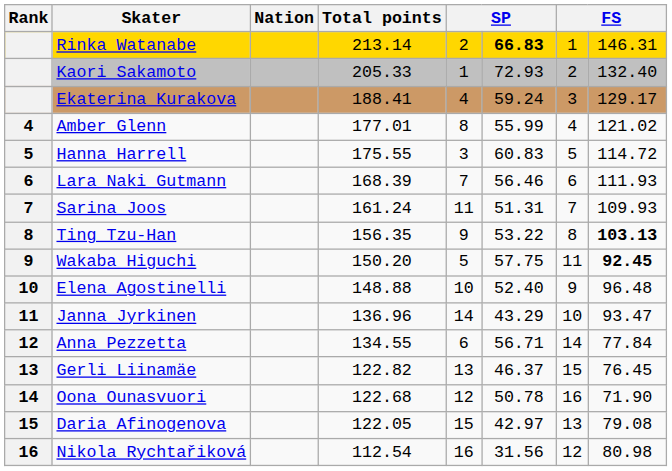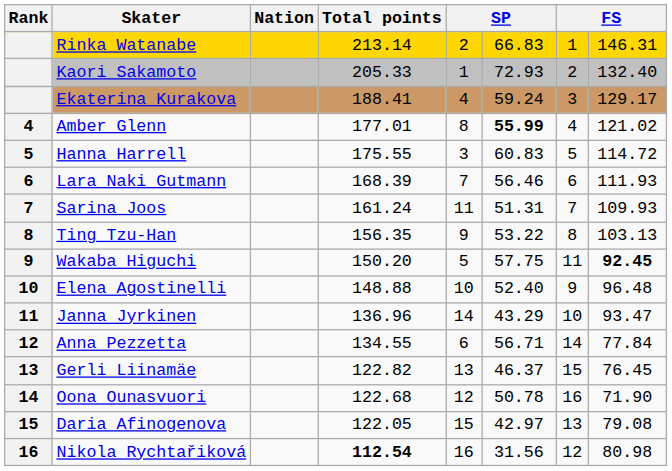(519, 45) bold -> (519, 45) normal
(519, 127) normal -> (519, 127) bold
(627, 235) bold -> (627, 235) normal
(382, 452) normal -> (382, 452) bold
